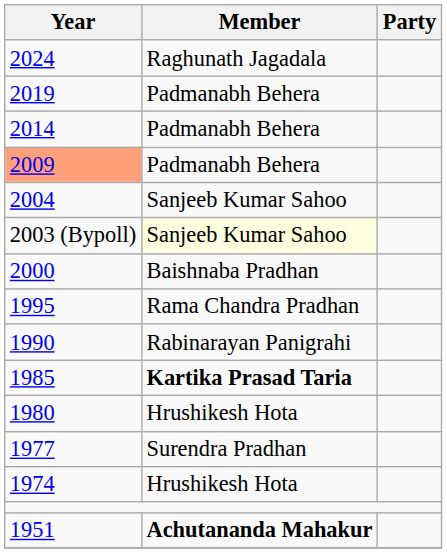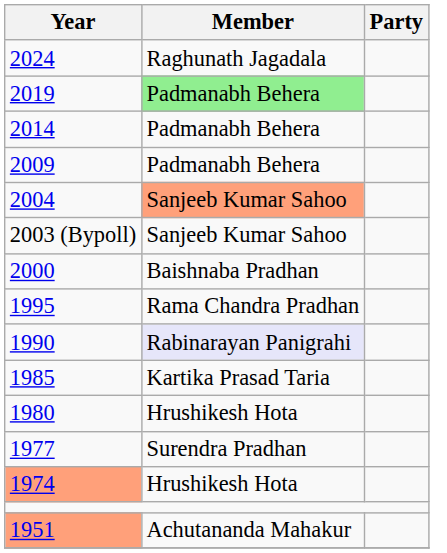(233, 93) no background -> (233, 93) lightgreen background
(32, 164) lightsalmon background -> (32, 164) no background
(247, 199) no background -> (247, 199) lightsalmon background
(247, 235) lightyellow background -> (247, 235) no background
(249, 341) no background -> (249, 341) lavender background
(249, 377) bold -> (238, 377) normal
(32, 484) no background -> (32, 484) lightsalmon background
(32, 529) no background -> (32, 529) lightsalmon background
(259, 529) bold -> (249, 529) normal
